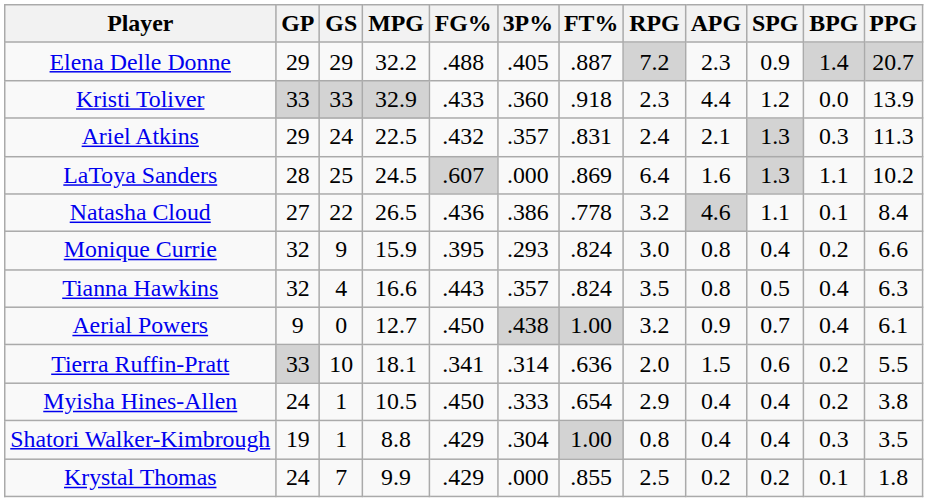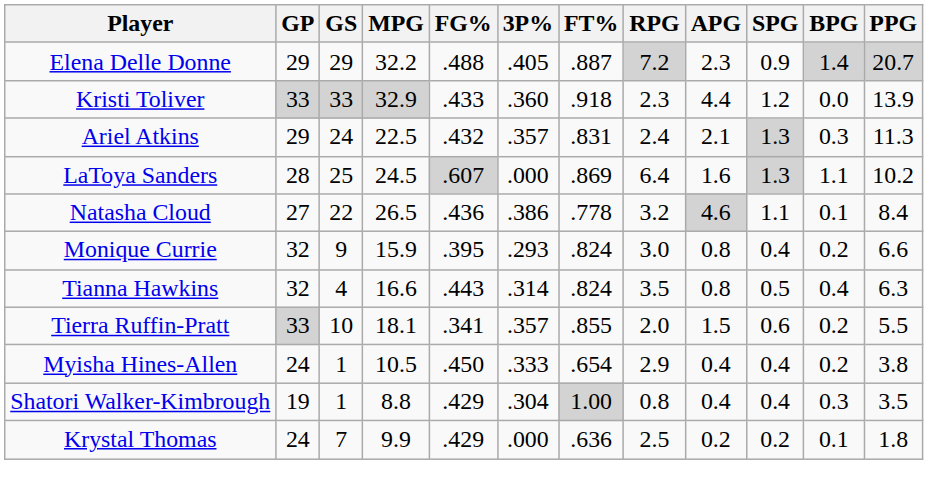(528, 288) .357 -> (528, 288) .314
- row: (140, 325)
(528, 363) .314 -> (528, 325) .357
(591, 363) .636 -> (591, 325) .855
(591, 477) .855 -> (591, 439) .636
